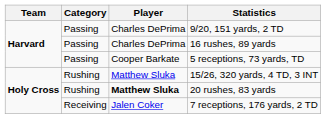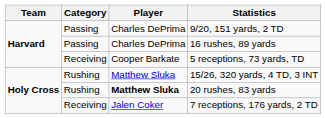(81, 59) Passing -> (85, 59) Receiving
